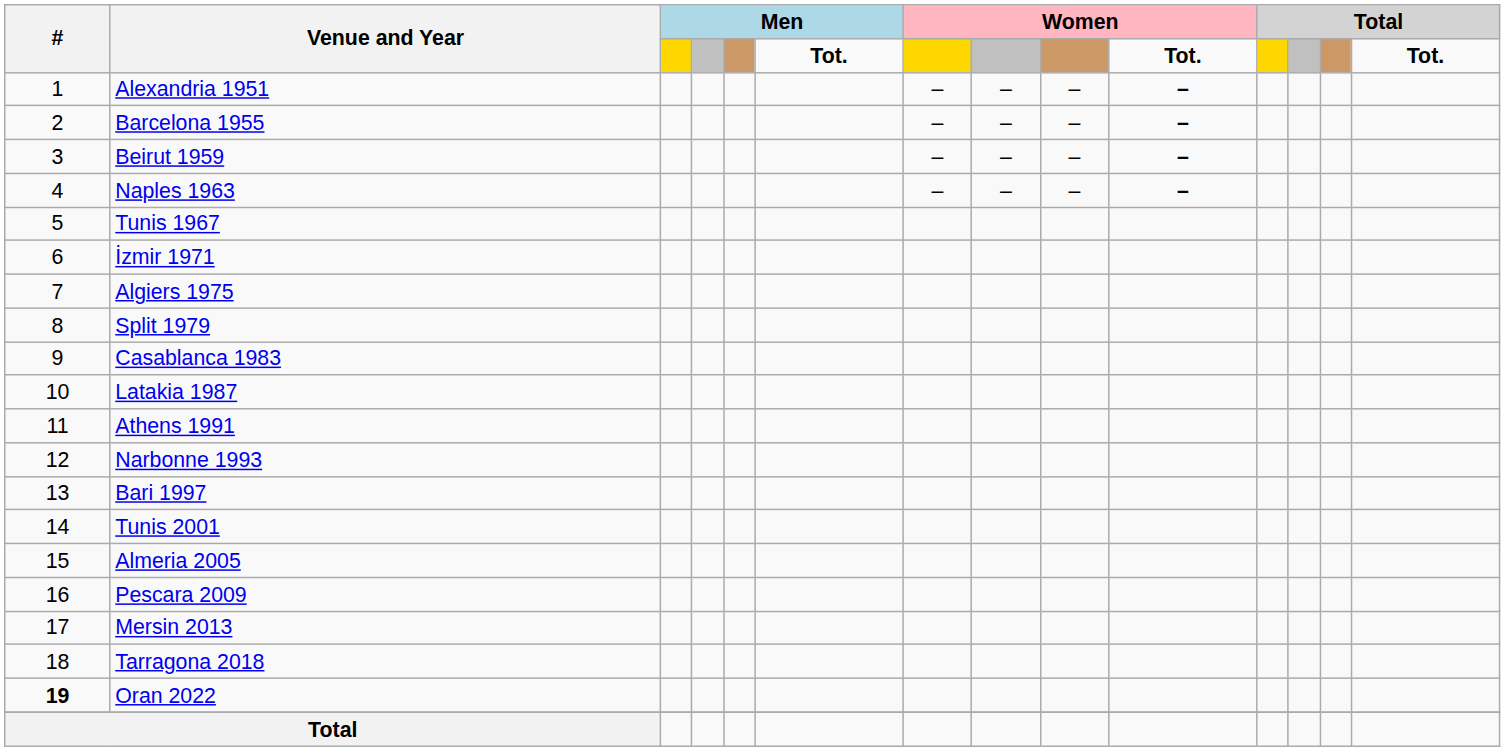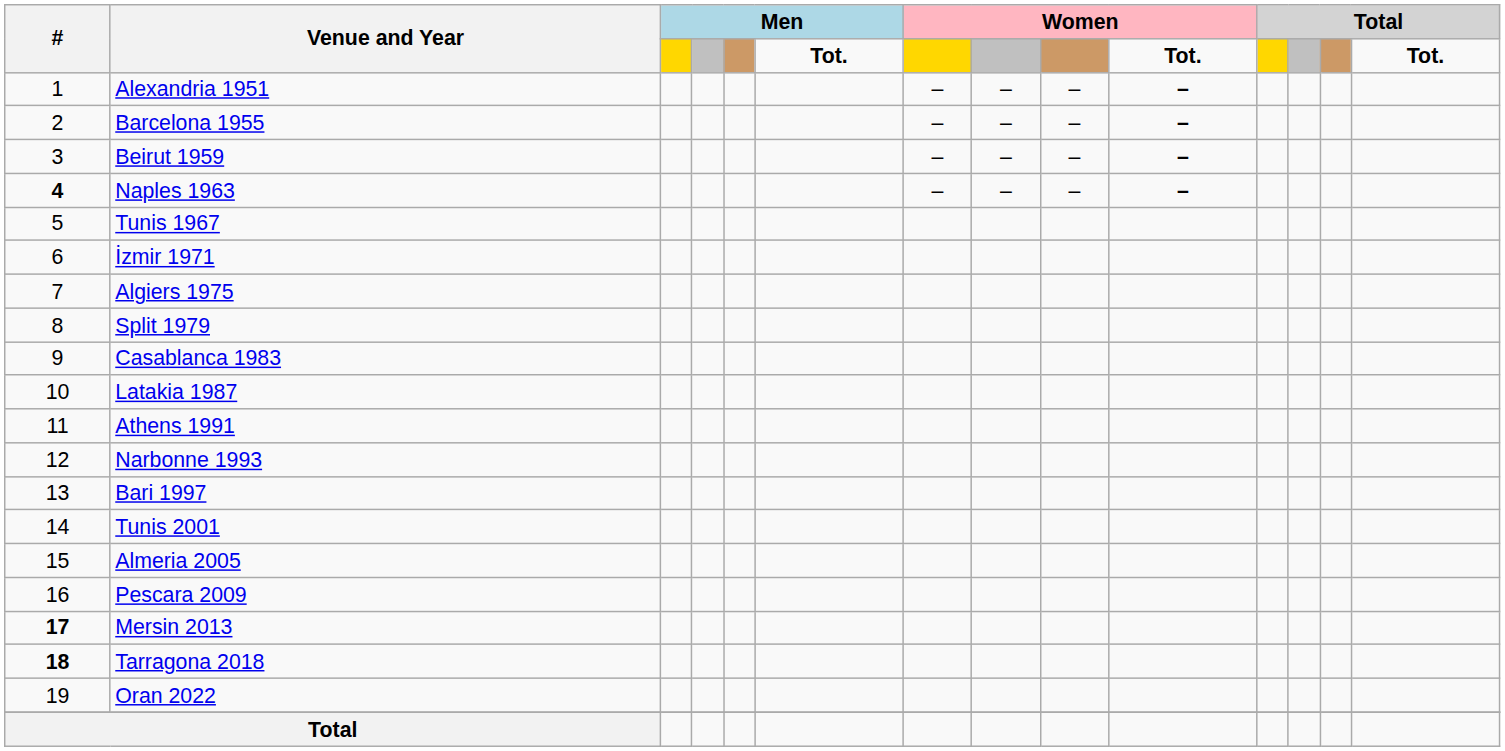(57, 190) normal -> (57, 190) bold
(57, 628) normal -> (57, 628) bold
(57, 662) normal -> (57, 662) bold
(57, 695) bold -> (57, 695) normal
